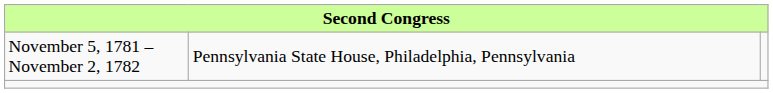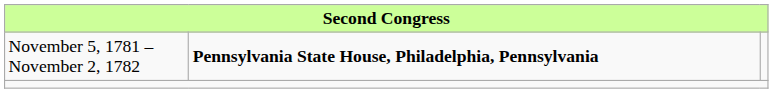(384, 56) normal -> (396, 56) bold
